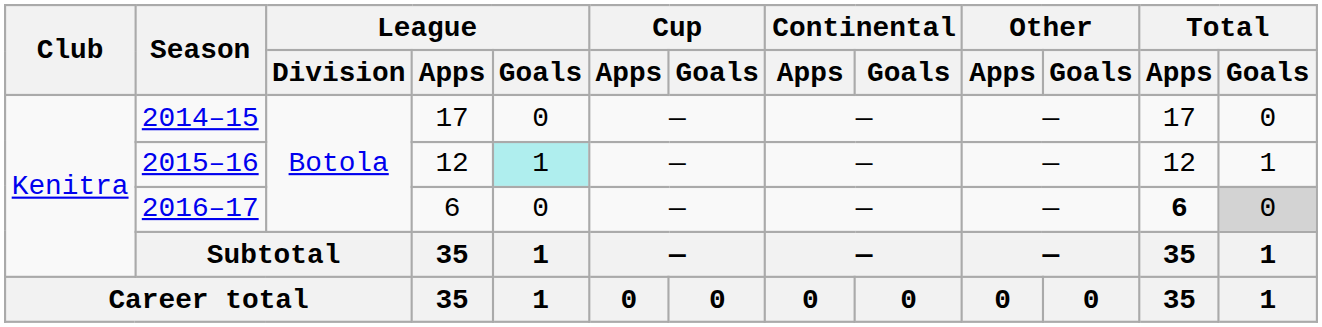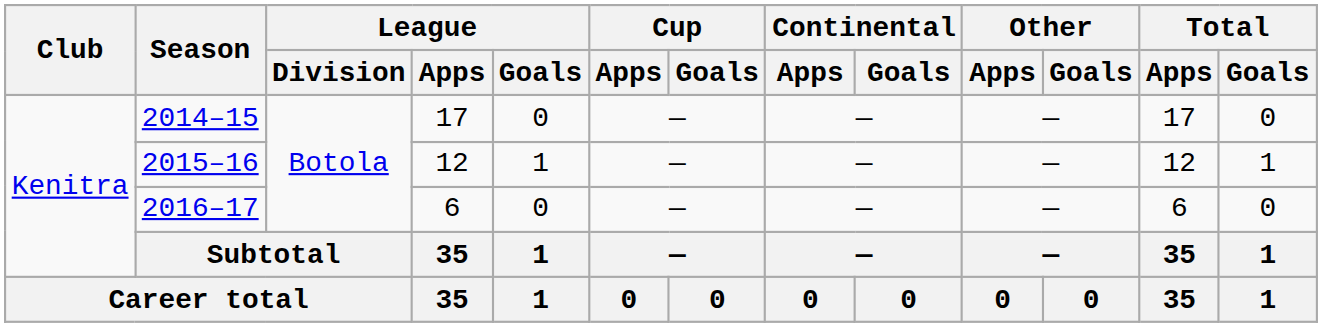(541, 164) paleturquoise background -> (541, 164) no background
(1179, 209) bold -> (1179, 209) normal
(1268, 209) lightgrey background -> (1268, 209) no background
